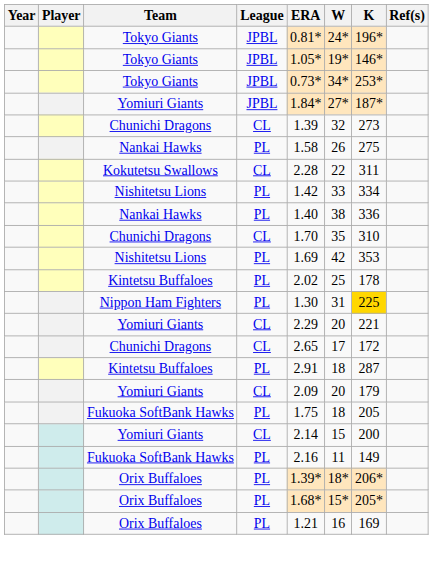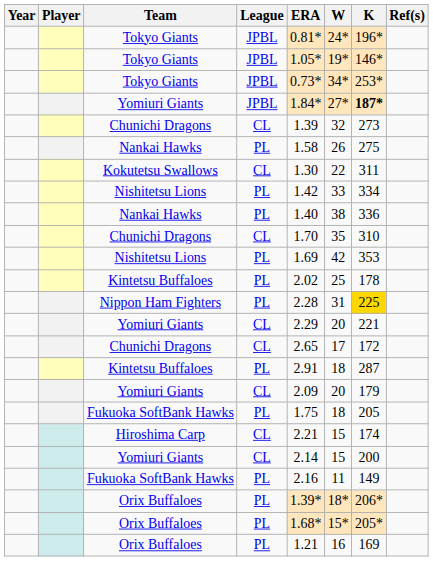(369, 103) normal -> (369, 103) bold
(306, 170) 2.28 -> (306, 170) 1.30
(306, 302) 1.30 -> (306, 302) 2.28
+ row: (160, 434)
